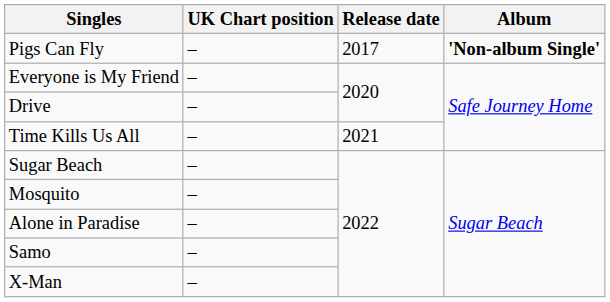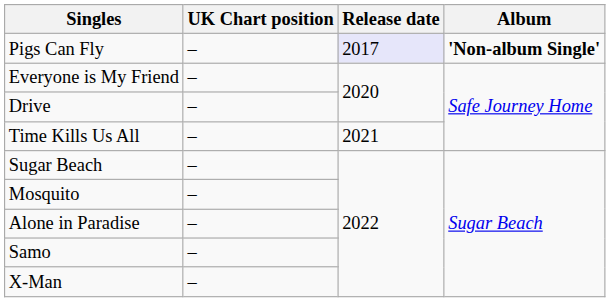(361, 48) no background -> (361, 48) lavender background
